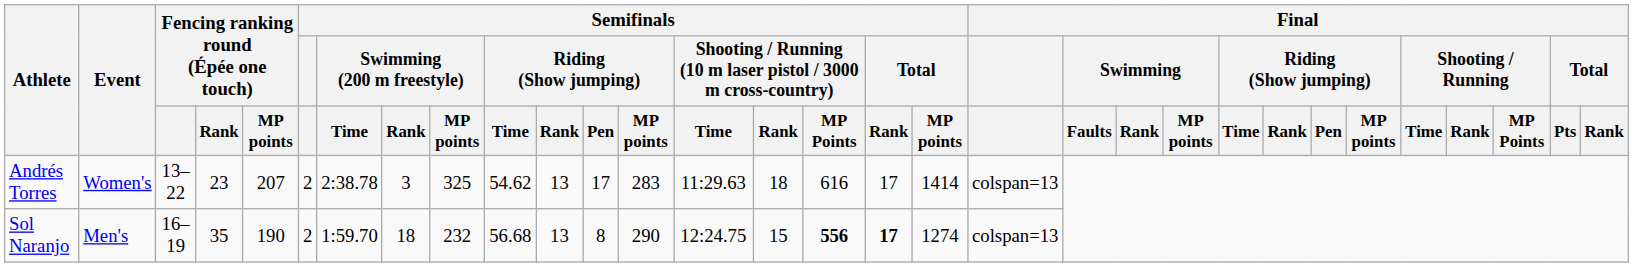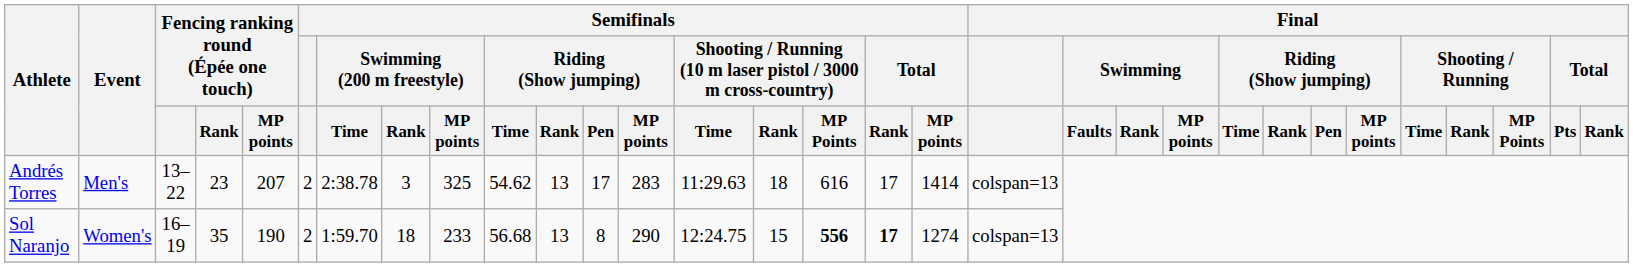(117, 182) Women's -> (106, 182) Men's
(106, 235) Men's -> (117, 235) Women's
(457, 235) 232 -> (457, 235) 233
